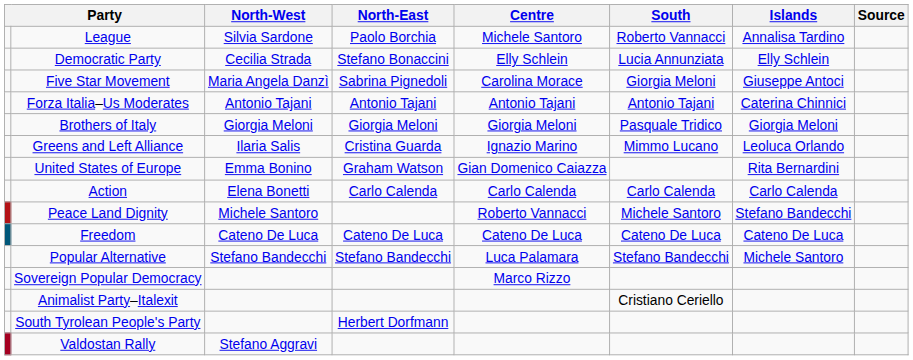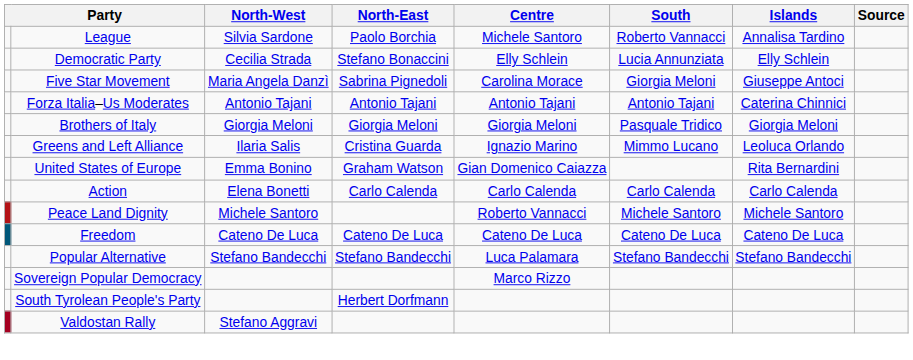(793, 213) Stefano Bandecchi -> (793, 213) Michele Santoro
(793, 256) Michele Santoro -> (793, 256) Stefano Bandecchi
- row: (108, 300)
